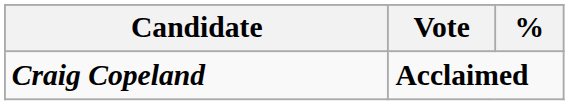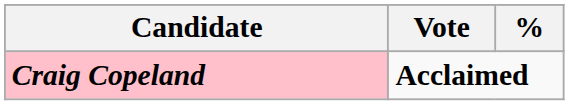(108, 74) no background -> (108, 74) pink background
